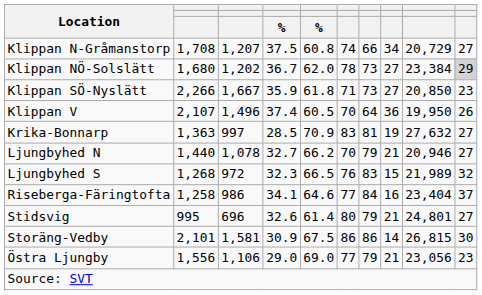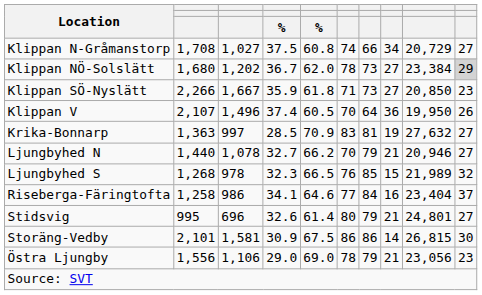(241, 48) 1,207 -> (241, 48) 1,027
(233, 174) 972 -> (233, 174) 978
(370, 174) 83 -> (370, 174) 85
(348, 258) 77 -> (348, 258) 78
